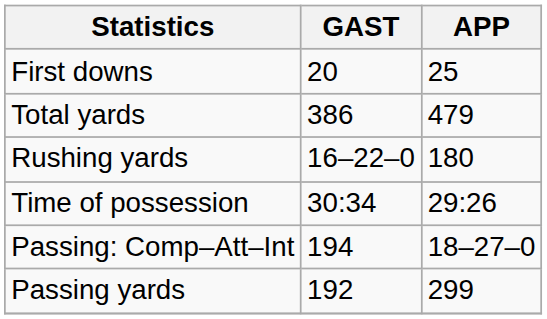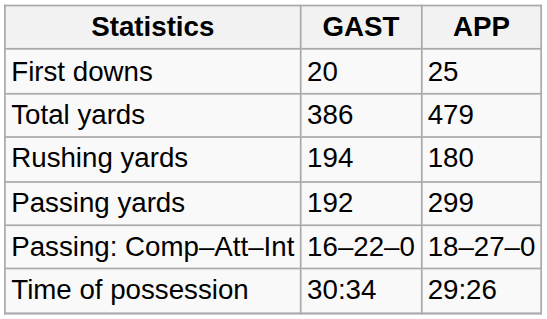(361, 158) 16–22–0 -> (330, 158) 194
rows swapped: (98, 290) <-> (130, 202)
(330, 246) 194 -> (361, 246) 16–22–0
